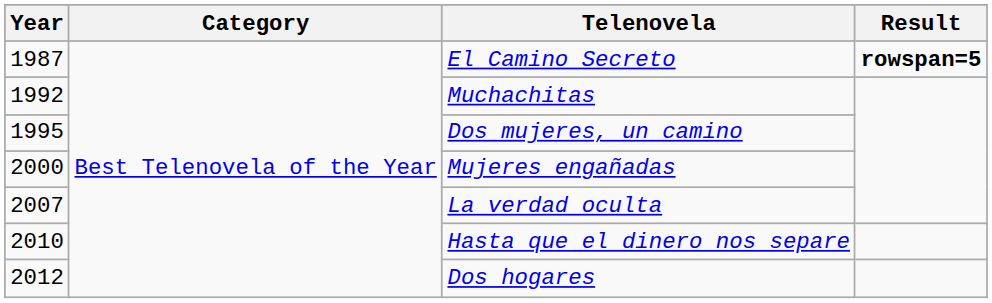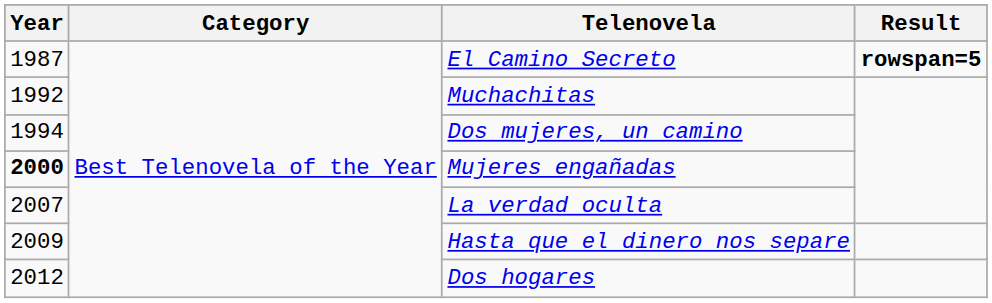(37, 132) 1995 -> (37, 132) 1994
(37, 169) normal -> (37, 169) bold
(37, 242) 2010 -> (37, 242) 2009
